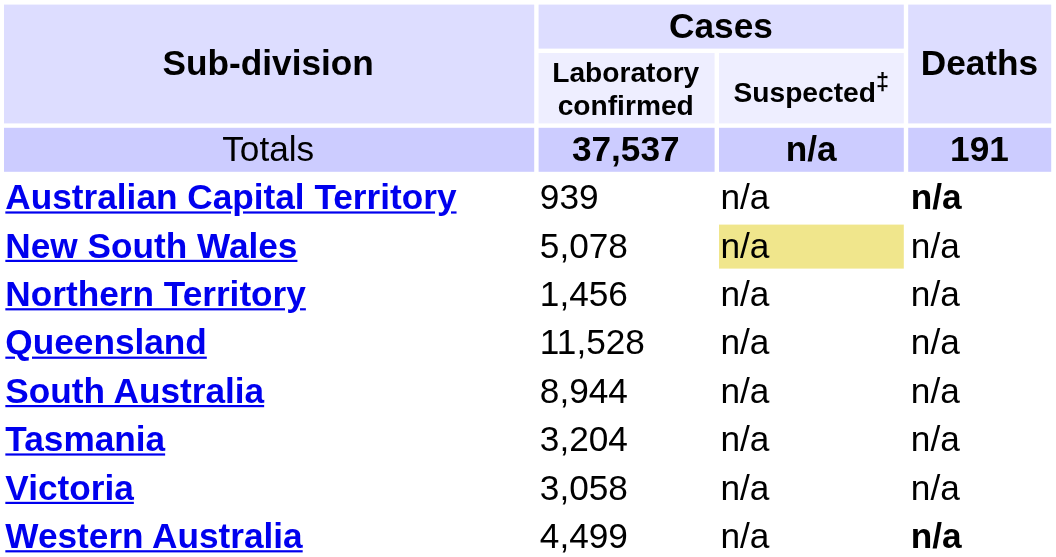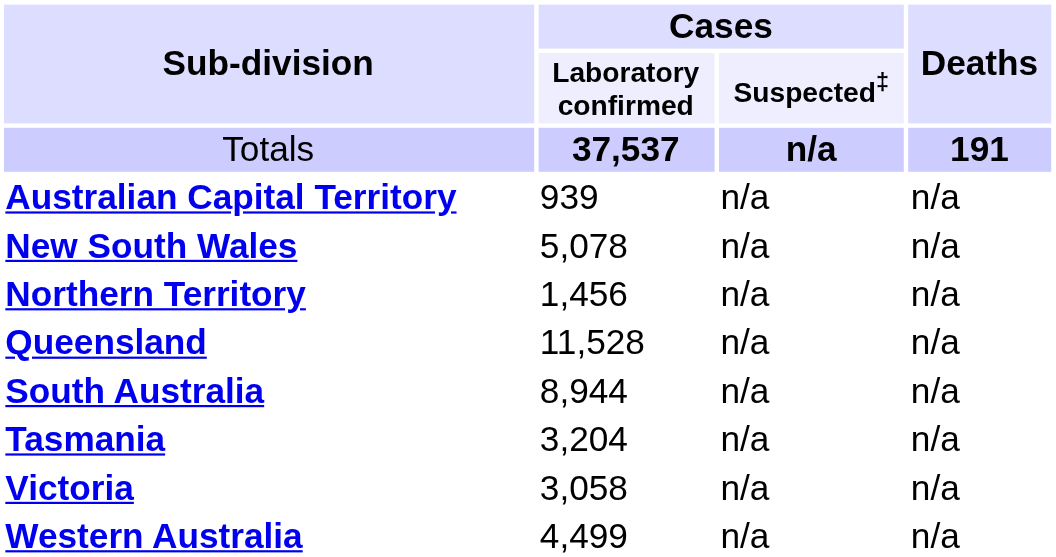(936, 198) bold -> (935, 198) normal
(745, 246) khaki background -> (745, 246) no background
(936, 537) bold -> (935, 537) normal
